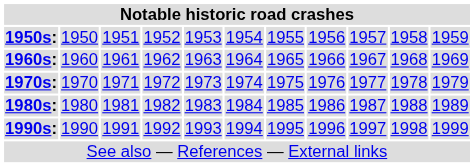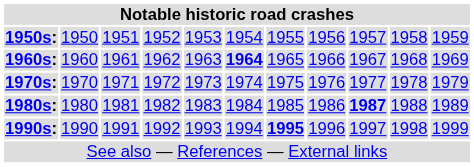(244, 60) normal -> (244, 60) bold
(368, 105) normal -> (368, 105) bold
(285, 128) normal -> (285, 128) bold
